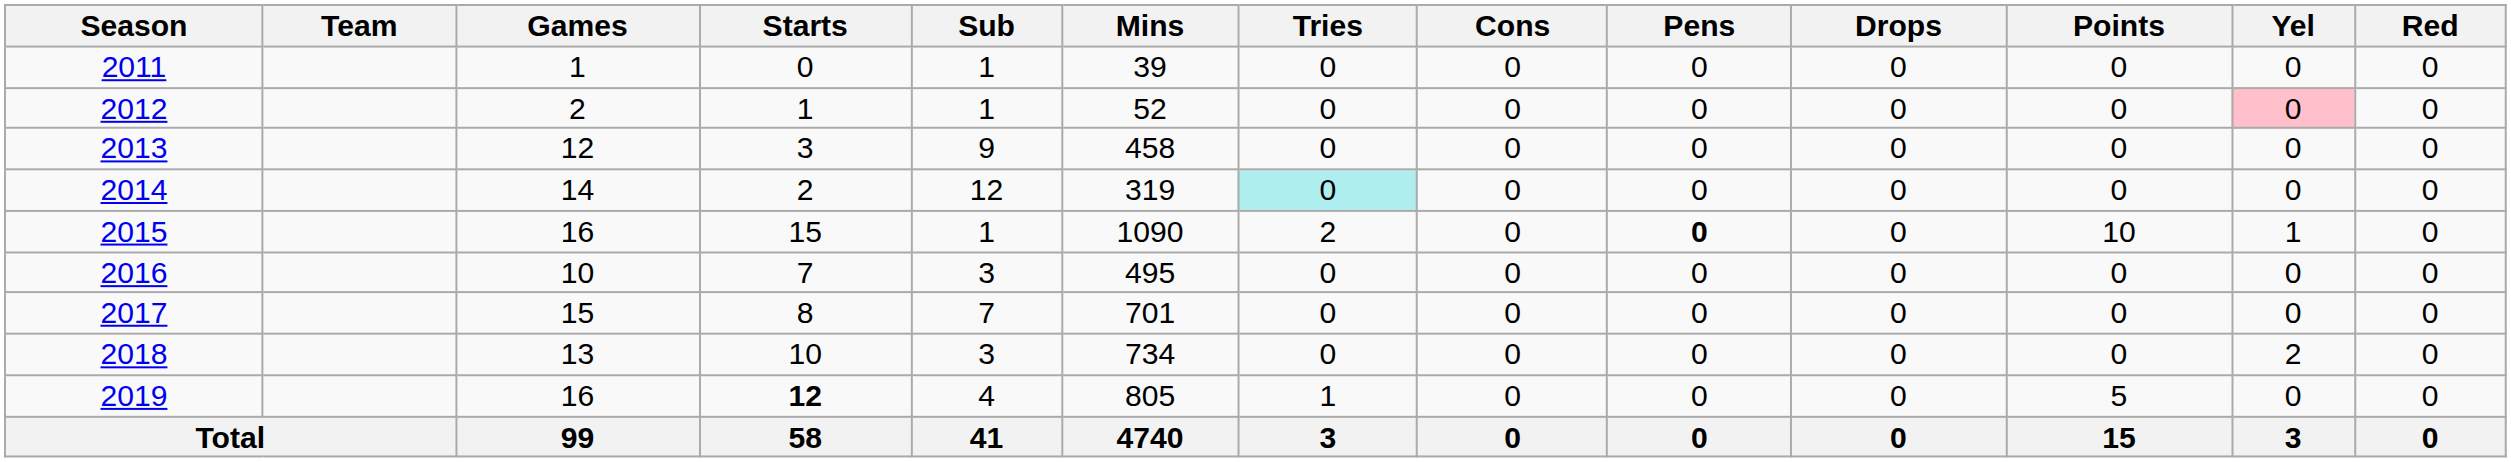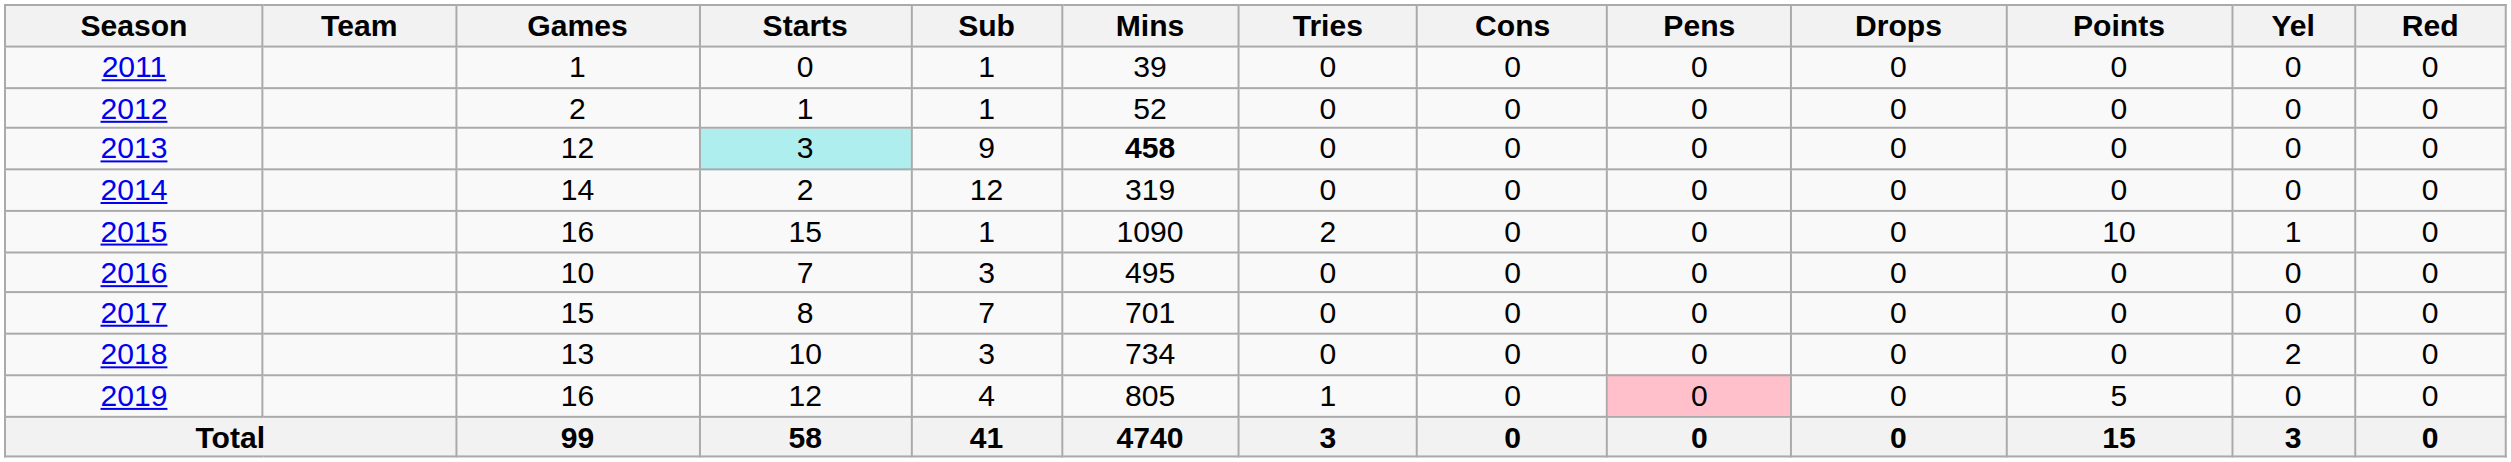(2293, 107) pink background -> (2293, 107) no background
(805, 148) no background -> (805, 148) paleturquoise background
(1150, 148) normal -> (1150, 148) bold
(1328, 189) paleturquoise background -> (1328, 189) no background
(1699, 230) bold -> (1699, 230) normal
(805, 395) bold -> (805, 395) normal
(1699, 395) no background -> (1699, 395) pink background
